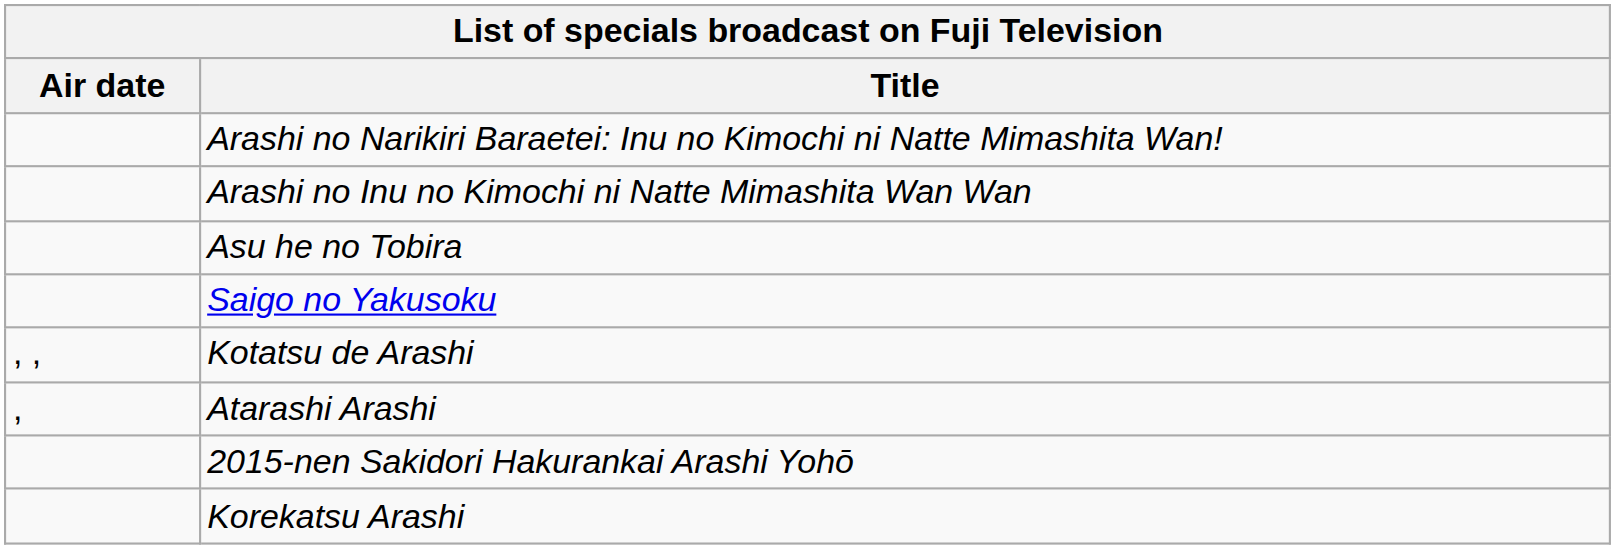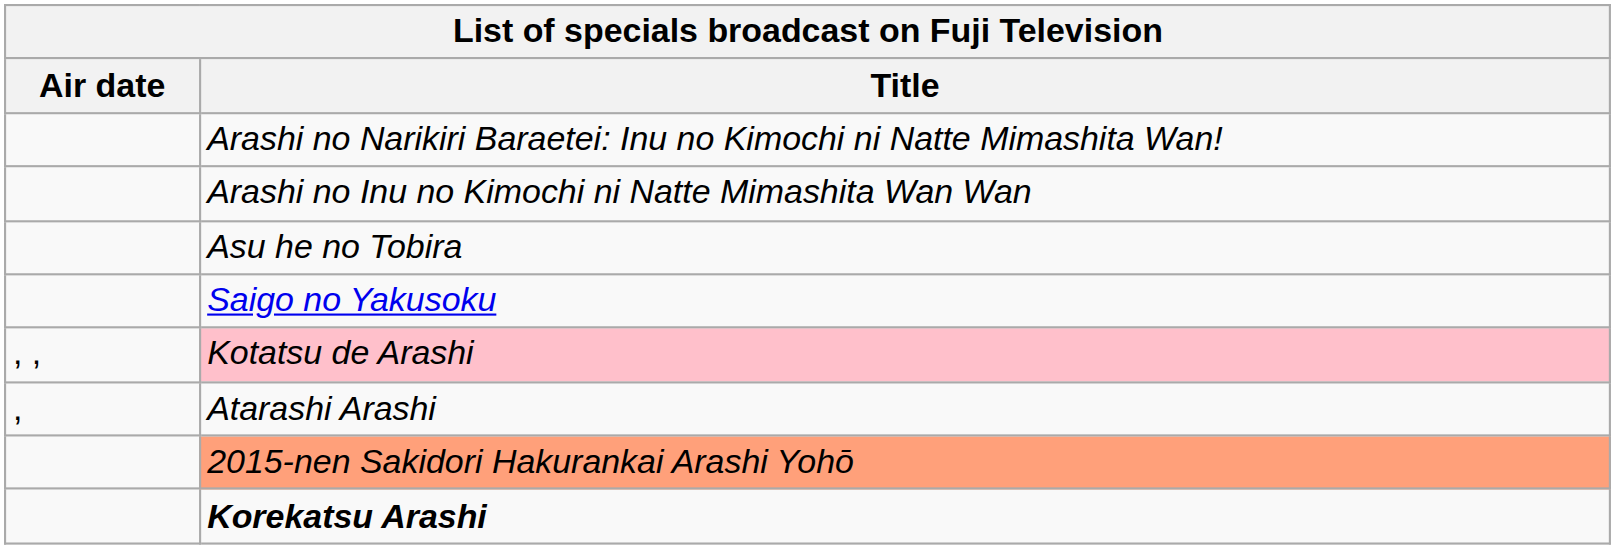(340, 354) no background -> (340, 354) pink background
(531, 461) no background -> (531, 461) lightsalmon background
(336, 515) normal -> (347, 515) bold
